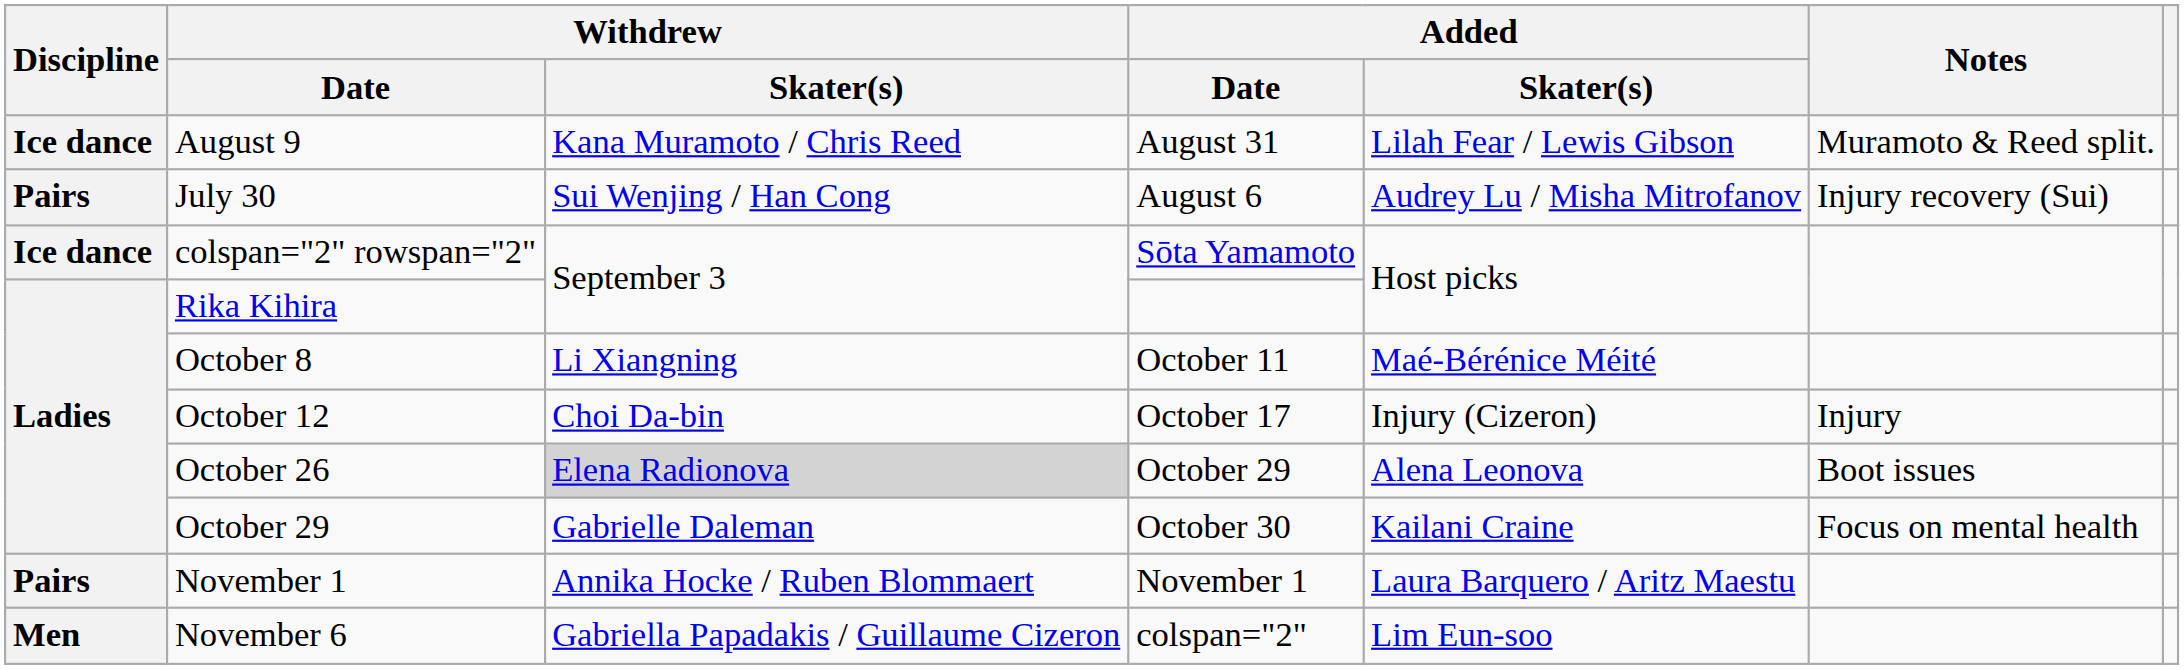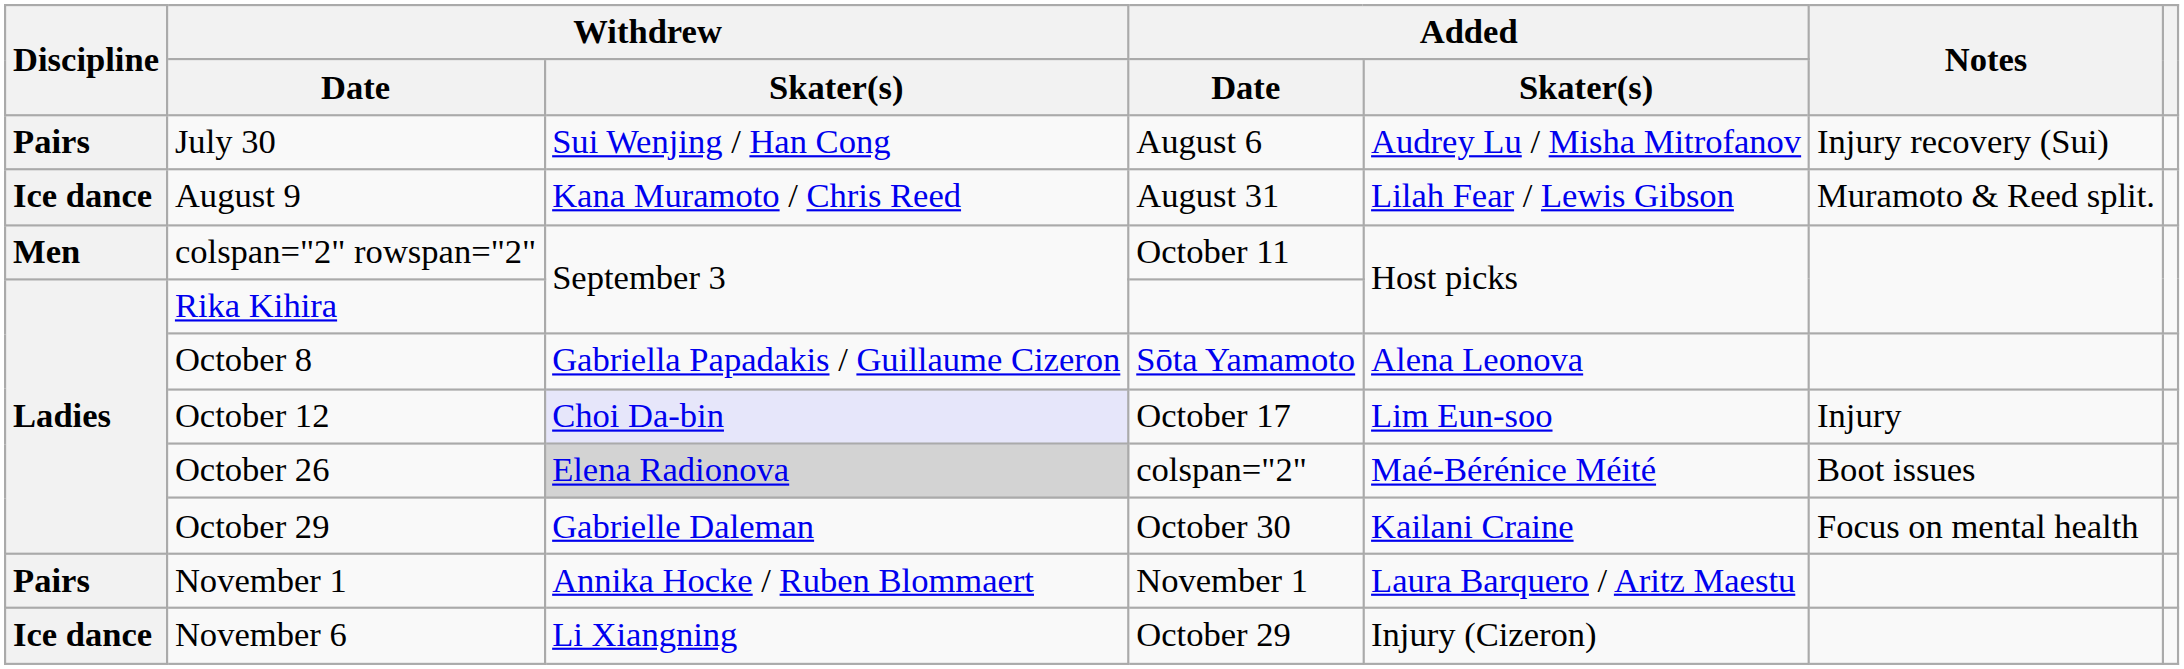rows swapped: (225, 196) <-> (238, 141)
(83, 251) Ice dance -> (47, 251) Men
(1246, 251) Sōta Yamamoto -> (1213, 251) October 11
(645, 360) Li Xiangning -> (836, 360) Gabriella Papadakis / Guillaume Cizeron
(1213, 360) October 11 -> (1246, 360) Sōta Yamamoto
(1514, 360) Maé-Bérénice Méité -> (1477, 360) Alena Leonova
(638, 415) no background -> (638, 415) lavender background
(1484, 415) Injury (Cizeron) -> (1462, 415) Lim Eun-soo
(1213, 470) October 29 -> (1222, 470) colspan="2"
(1477, 470) Alena Leonova -> (1514, 470) Maé-Bérénice Méité
(47, 634) Men -> (83, 634) Ice dance
(836, 634) Gabriella Papadakis / Guillaume Cizeron -> (645, 634) Li Xiangning
(1222, 634) colspan="2" -> (1213, 634) October 29
(1462, 634) Lim Eun-soo -> (1484, 634) Injury (Cizeron)
